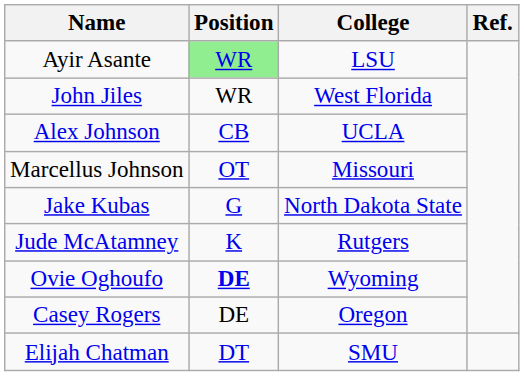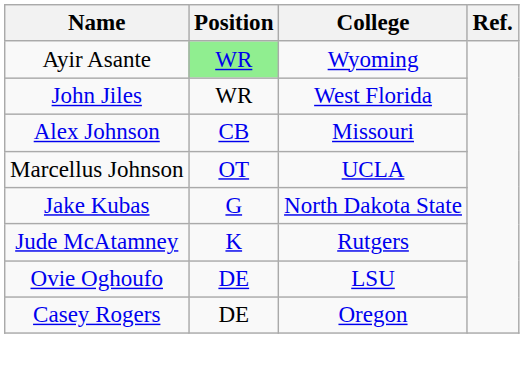(373, 59) LSU -> (373, 59) Wyoming
(373, 132) UCLA -> (373, 132) Missouri
(373, 168) Missouri -> (373, 168) UCLA
(234, 278) bold -> (234, 278) normal
(373, 278) Wyoming -> (373, 278) LSU
- row: (97, 351)
